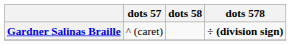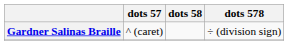(245, 31) bold -> (244, 31) normal
